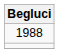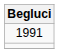(29, 33) 1988 -> (29, 33) 1991
